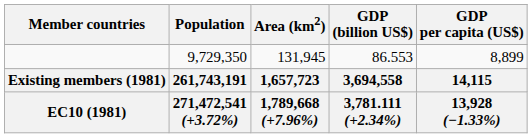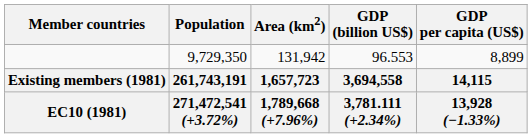(301, 56) 131,945 -> (301, 56) 131,942
(393, 56) 86.553 -> (393, 56) 96.553
